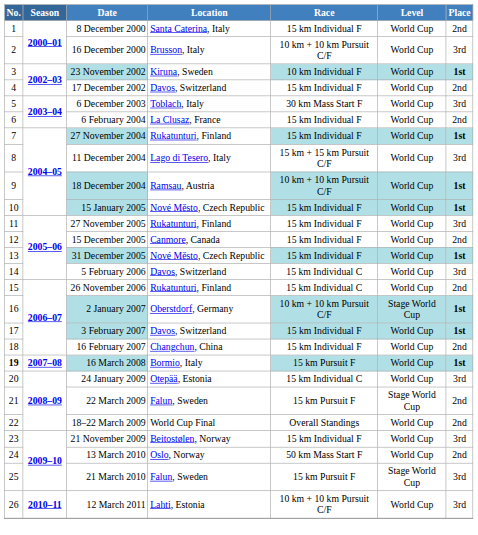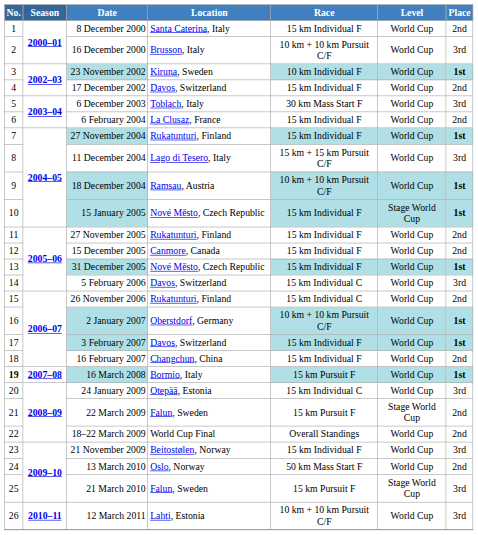(412, 207) World Cup -> (412, 213) Stage World Cup
(460, 223) 3rd -> (460, 235) 2nd
(412, 309) Stage World Cup -> (412, 321) World Cup
